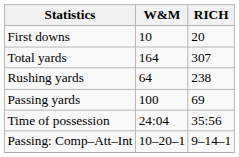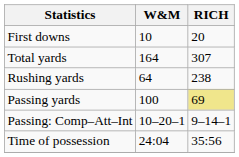(198, 99) no background -> (198, 99) khaki background
rows swapped: (70, 141) <-> (59, 120)
